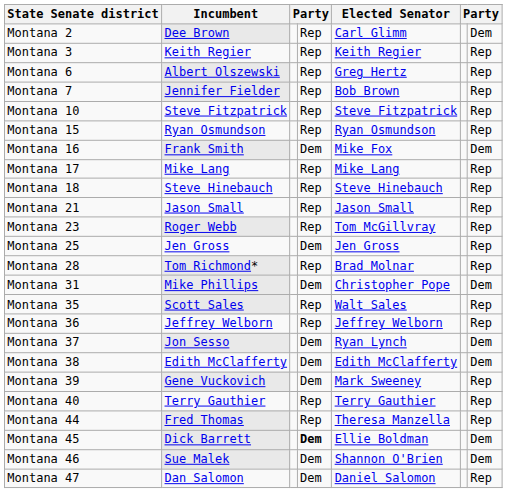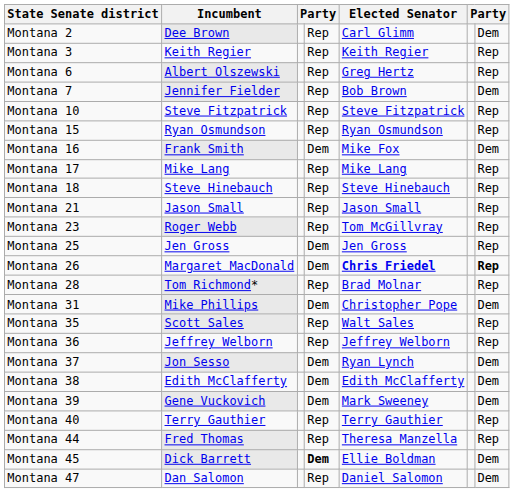(481, 92) Rep -> (488, 92) Dem
+ row: (43, 266)
(481, 382) Rep -> (488, 401) Dem
- row: (43, 459)
(311, 479) Dem -> (318, 479) Rep
(481, 479) Rep -> (488, 479) Dem
